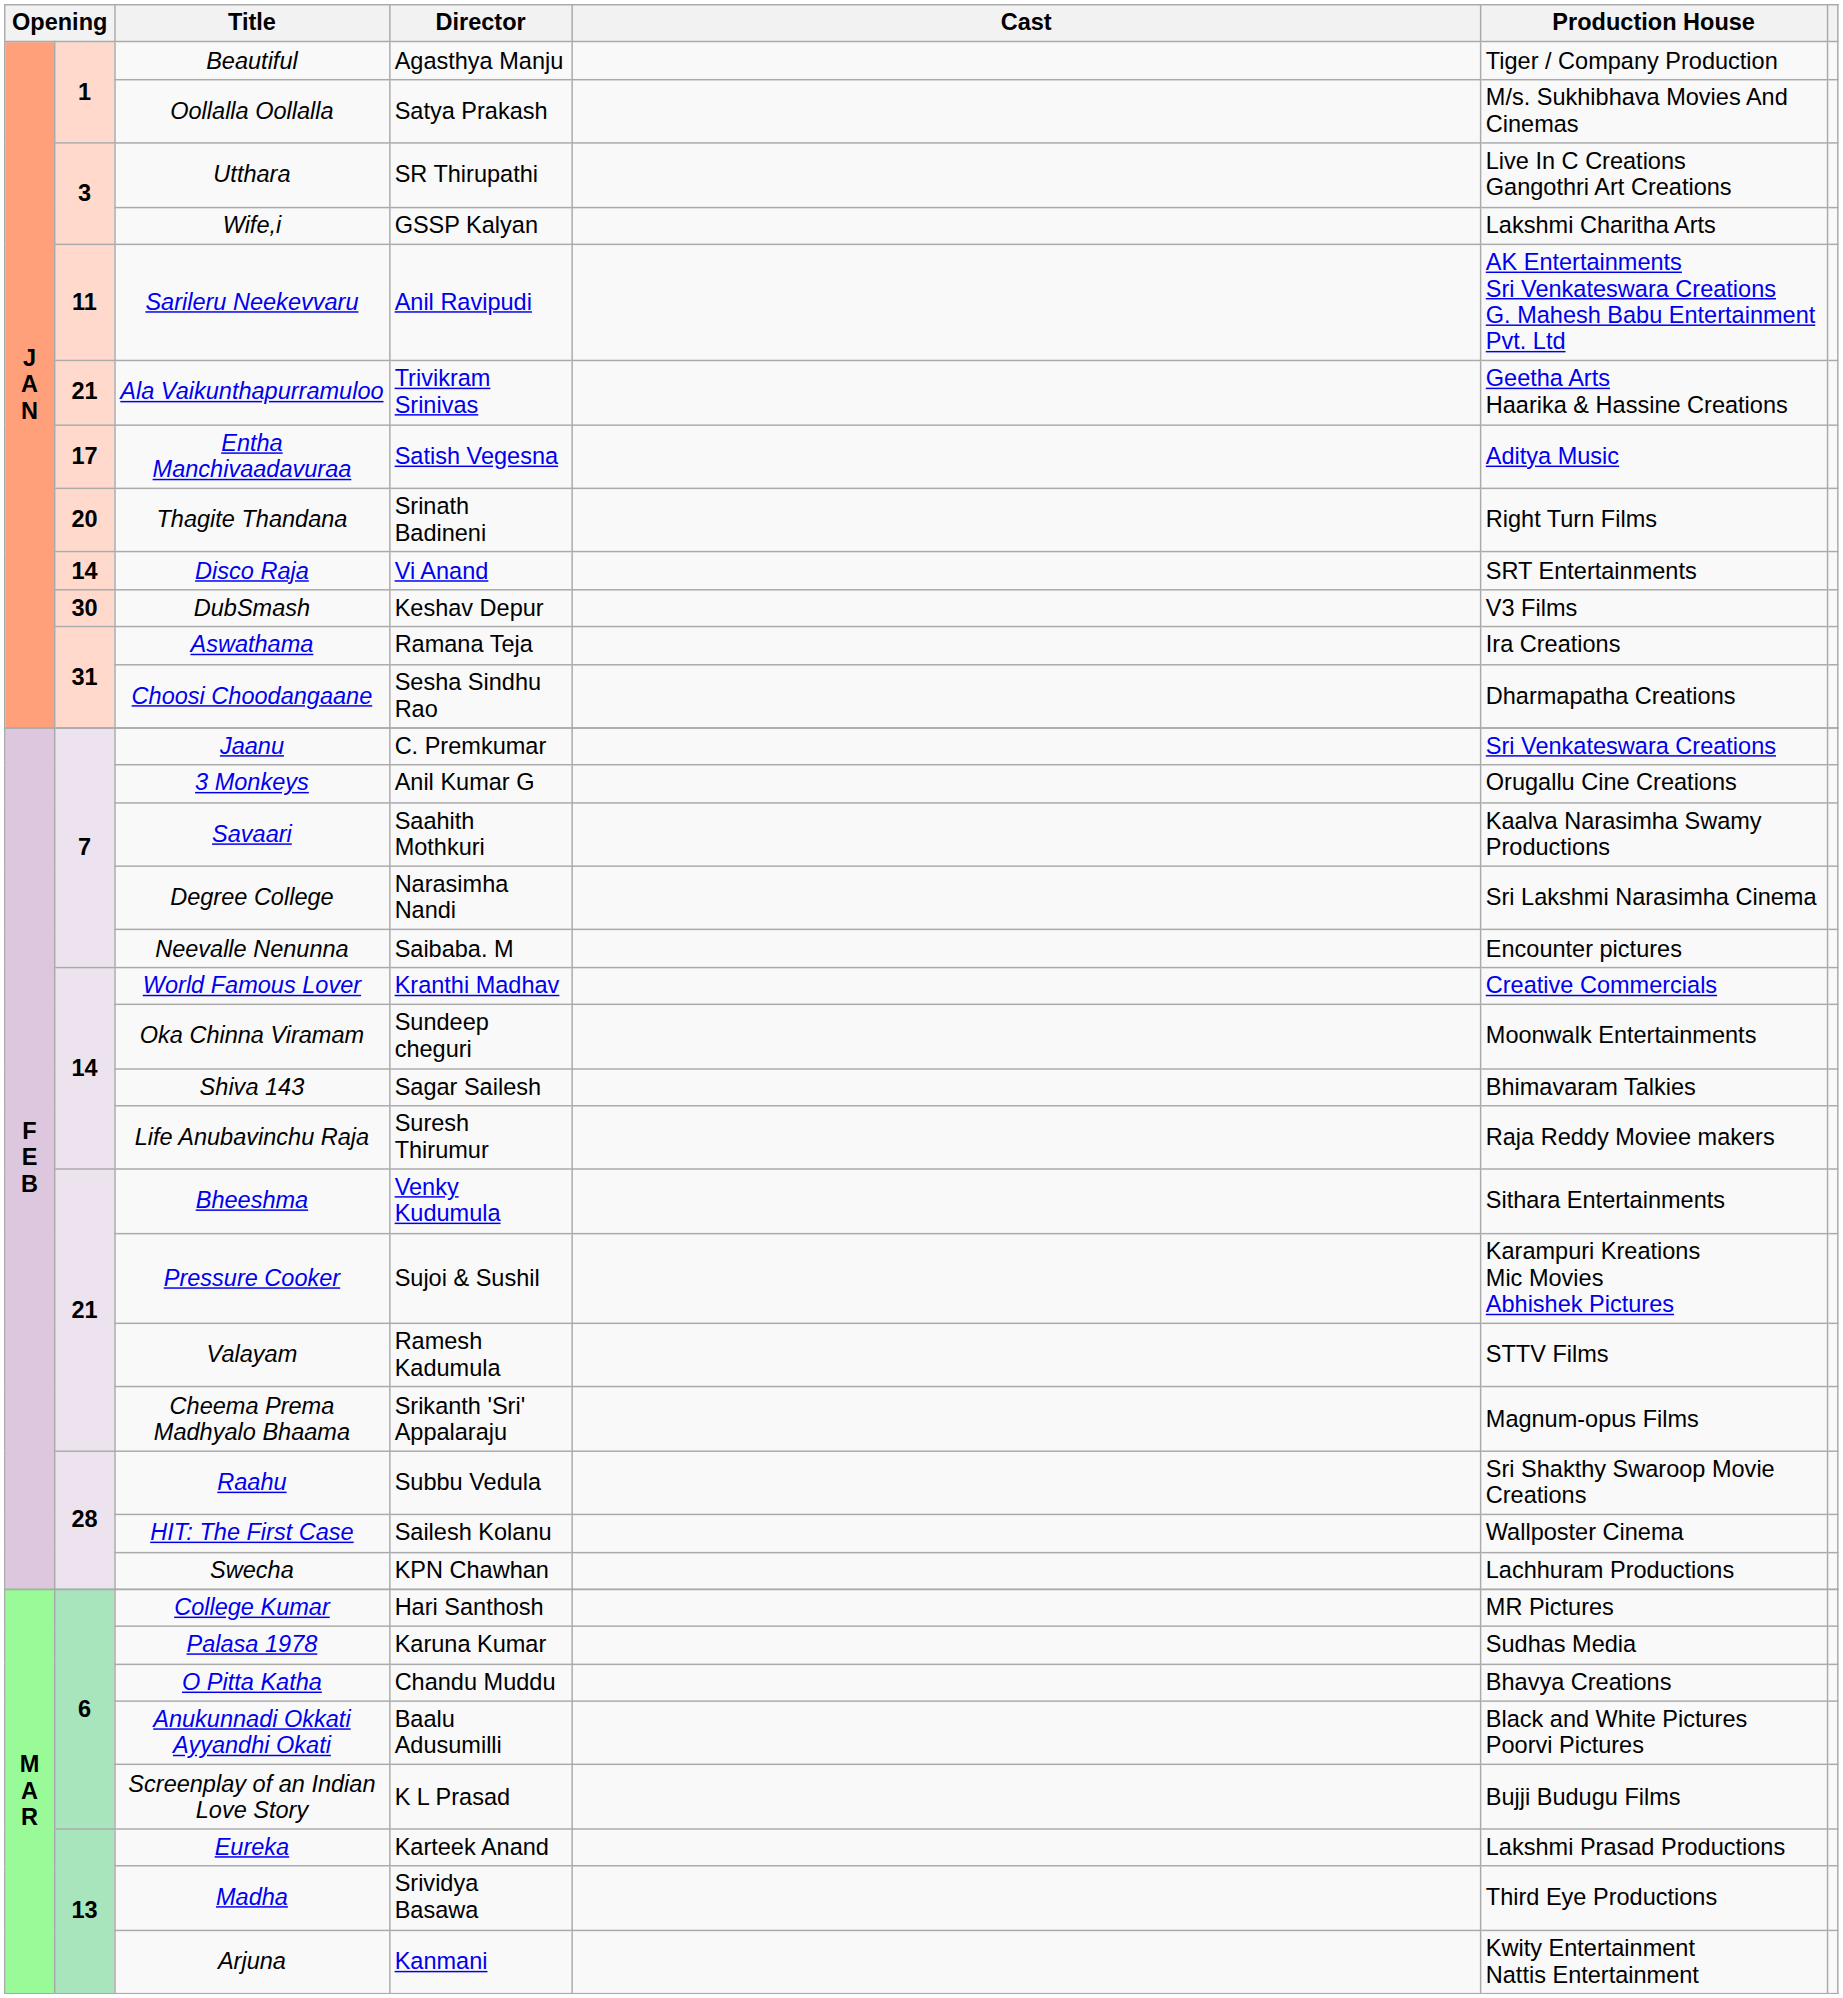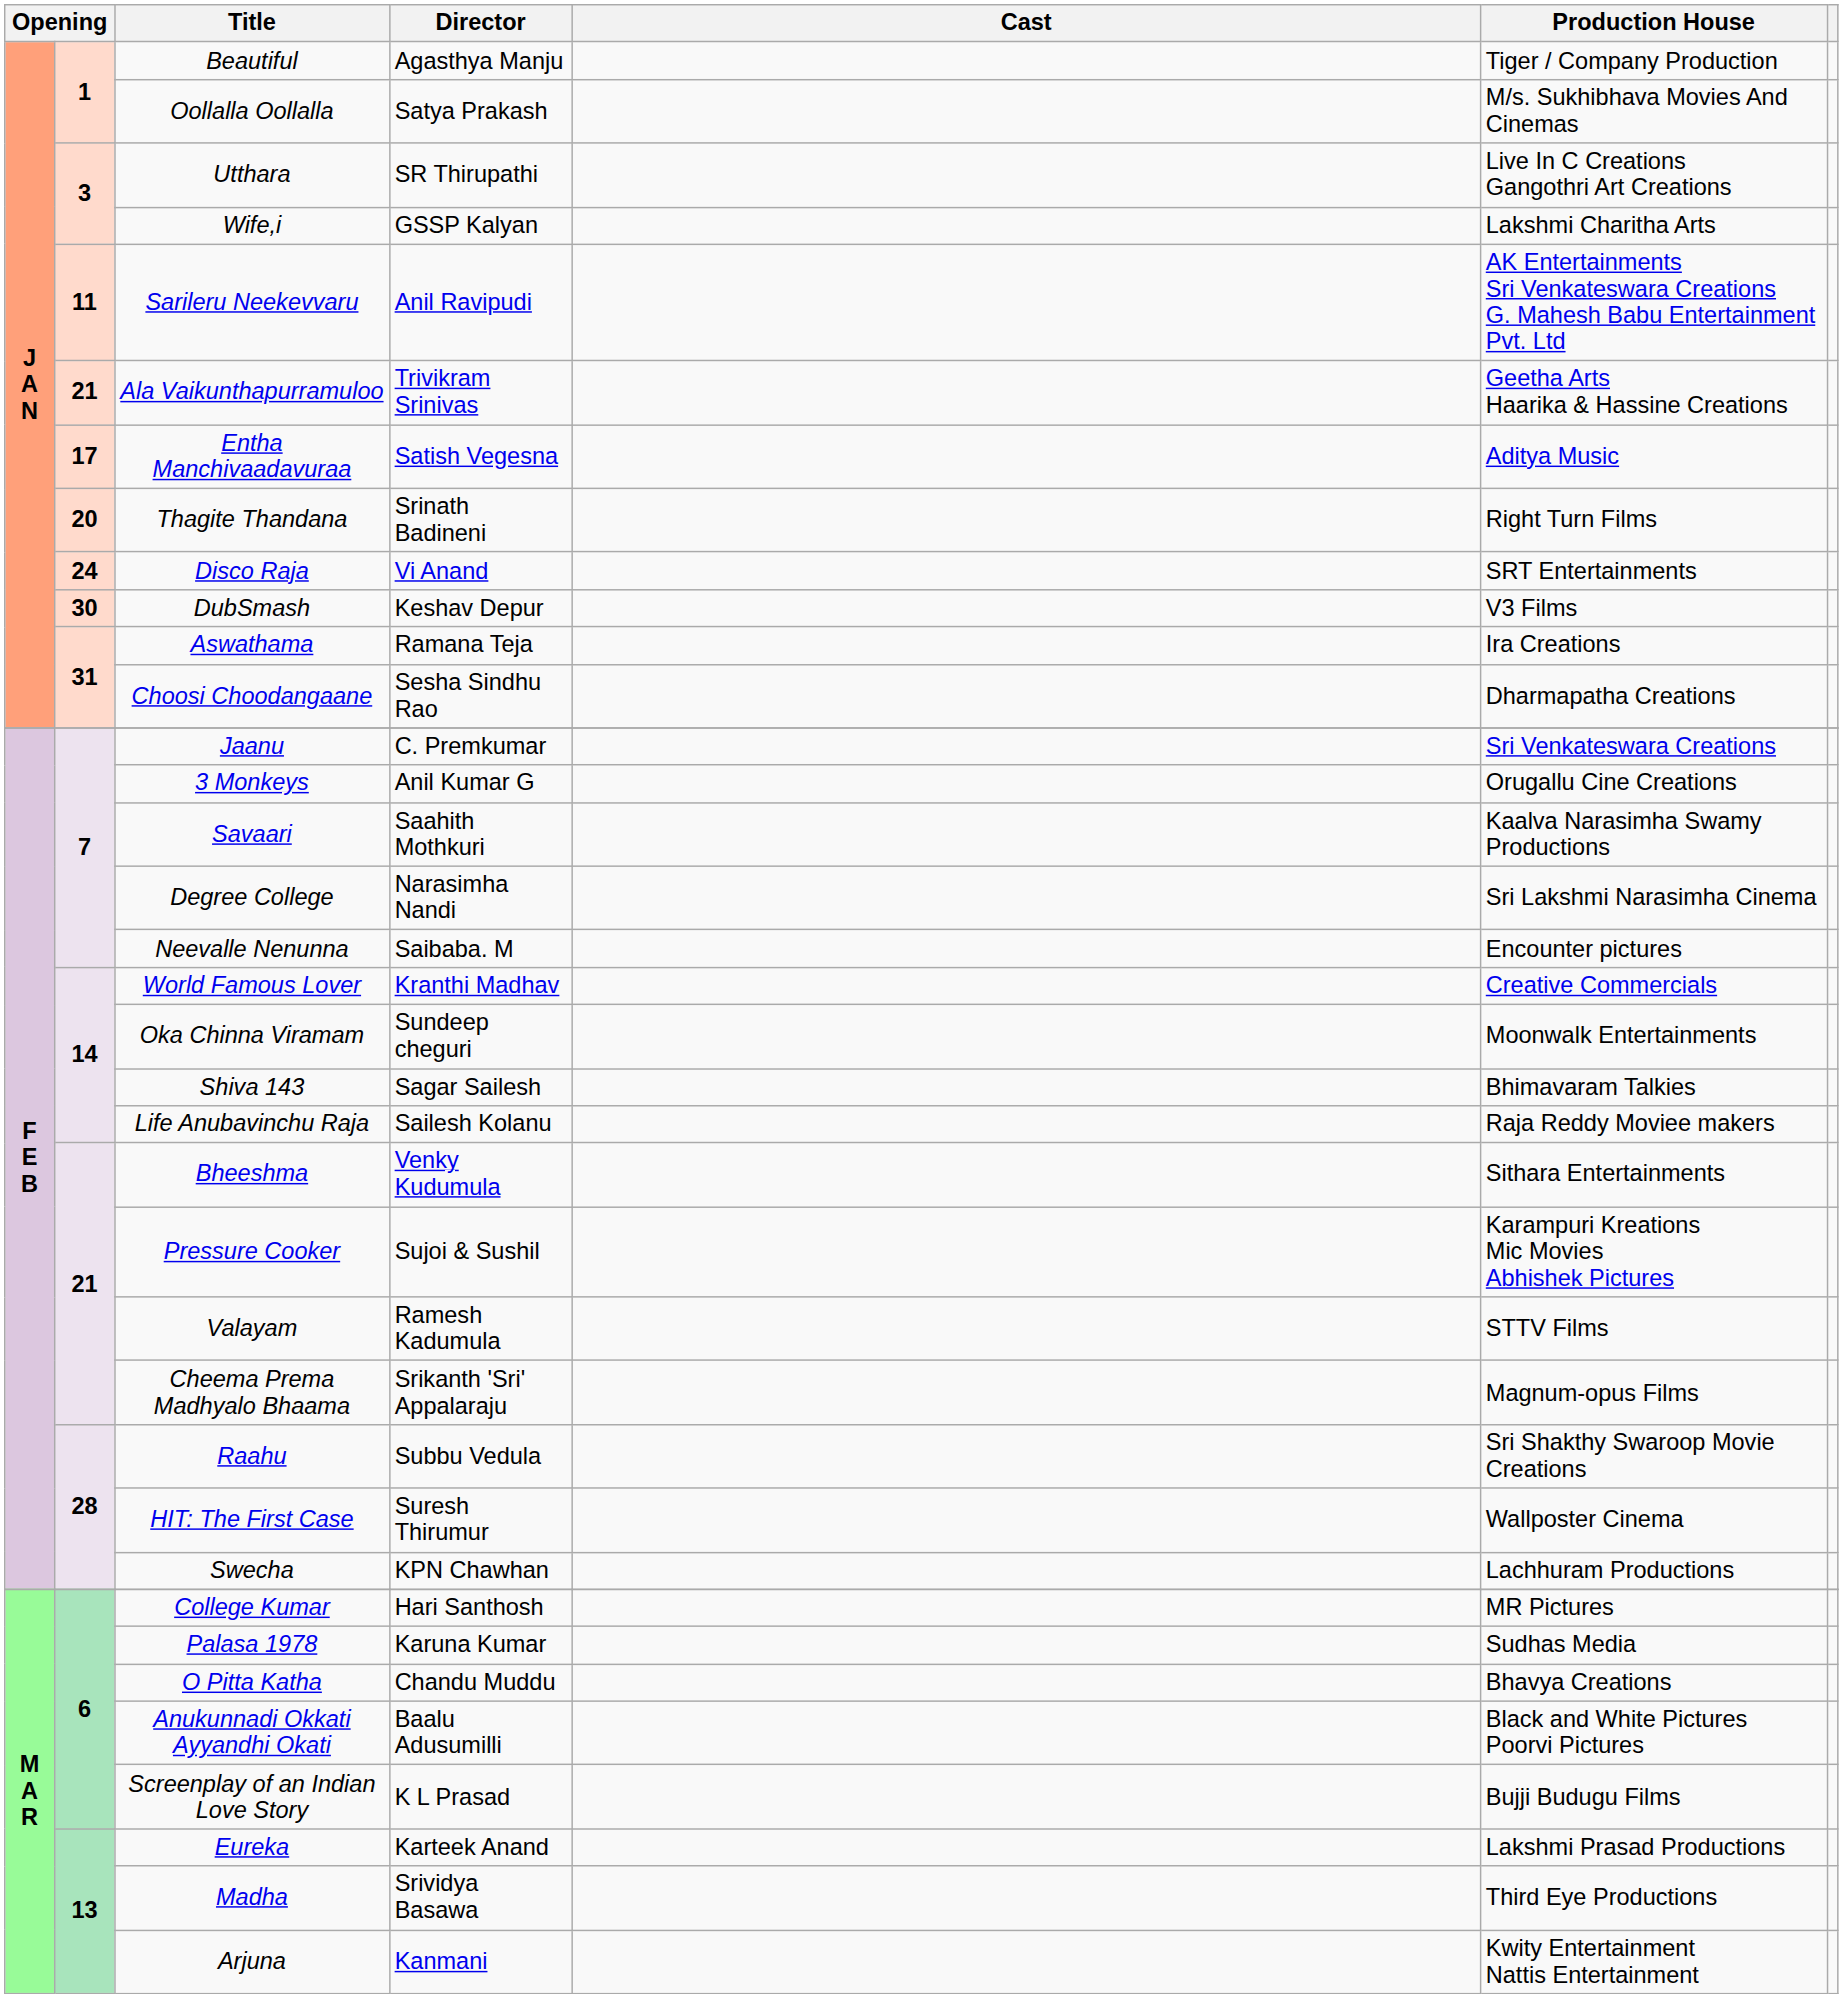(84, 570) 14 -> (84, 570) 24
(442, 1137) Suresh Thirumur -> (473, 1123) Sailesh Kolanu
(473, 1533) Sailesh Kolanu -> (442, 1519) Suresh Thirumur
